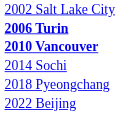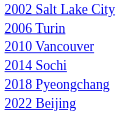(37, 28) bold -> (35, 28) normal
(51, 47) bold -> (49, 47) normal
